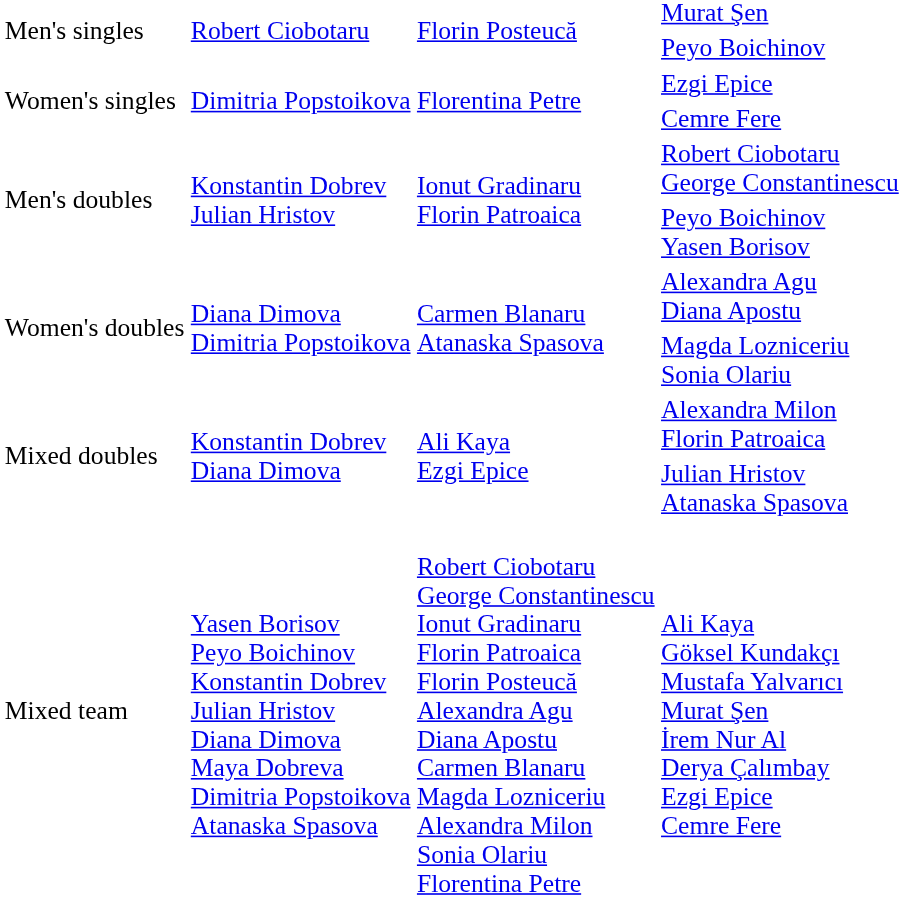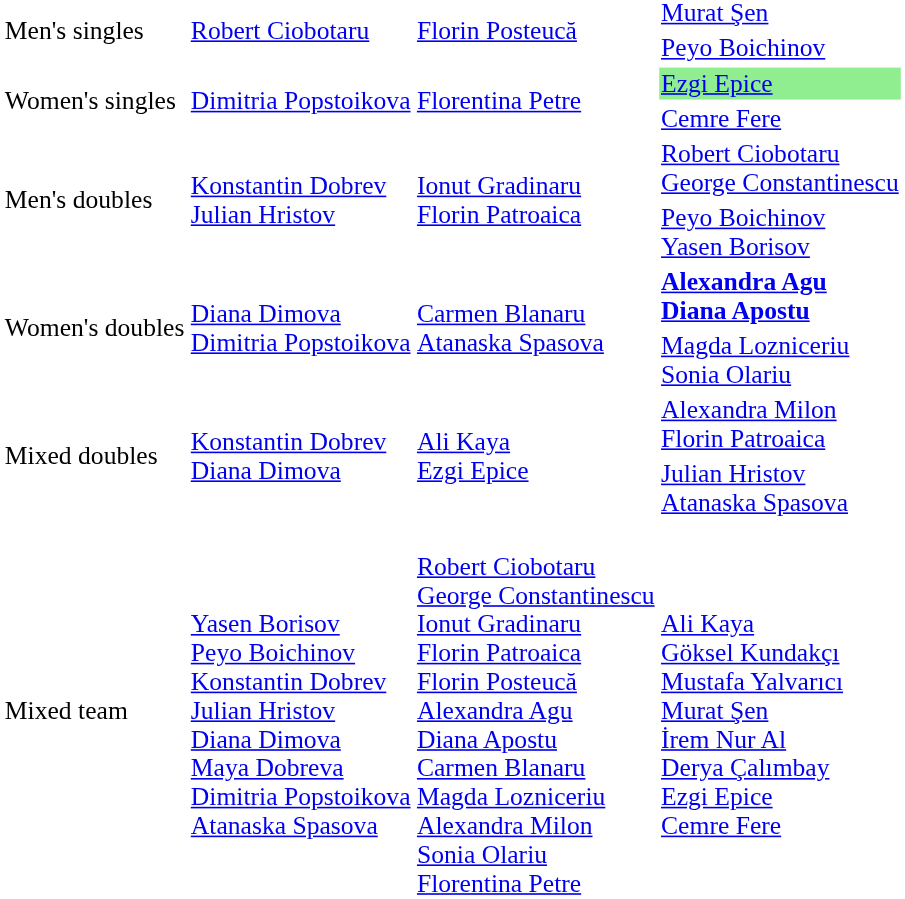(717, 83) no background -> (717, 83) lightgreen background
(739, 296) normal -> (744, 296) bold
